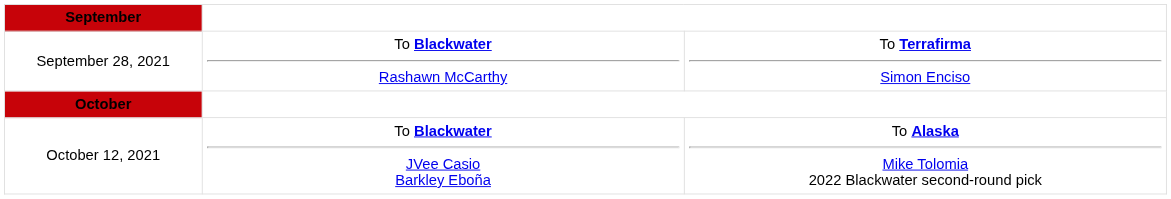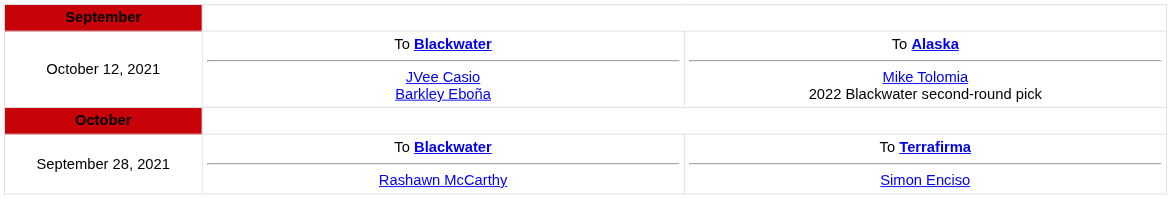rows swapped: (103, 61) <-> (103, 155)
